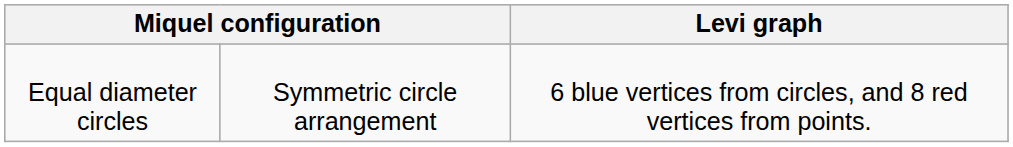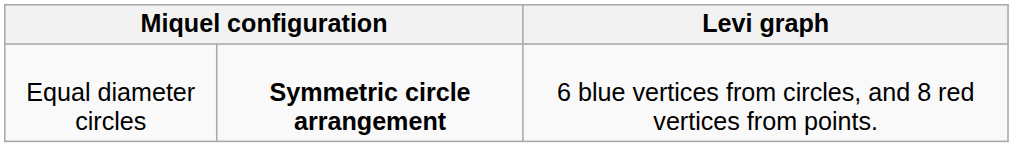(365, 106) normal -> (370, 106) bold
